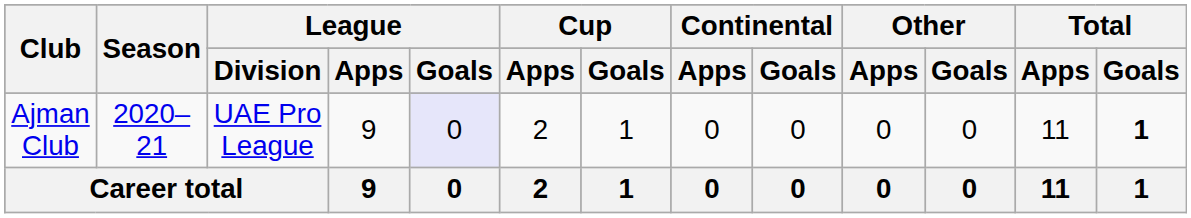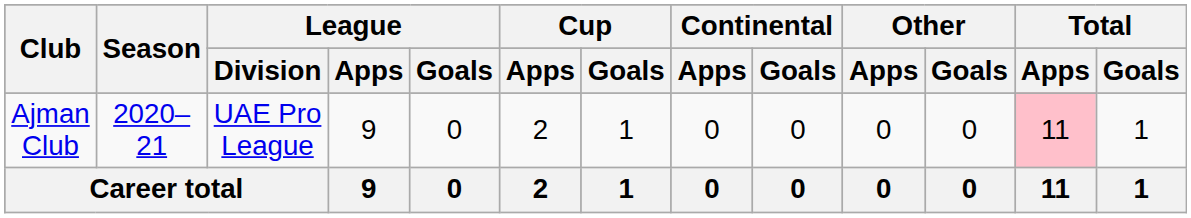(455, 129) lavender background -> (455, 129) no background
(1055, 129) no background -> (1055, 129) pink background
(1141, 129) bold -> (1141, 129) normal
